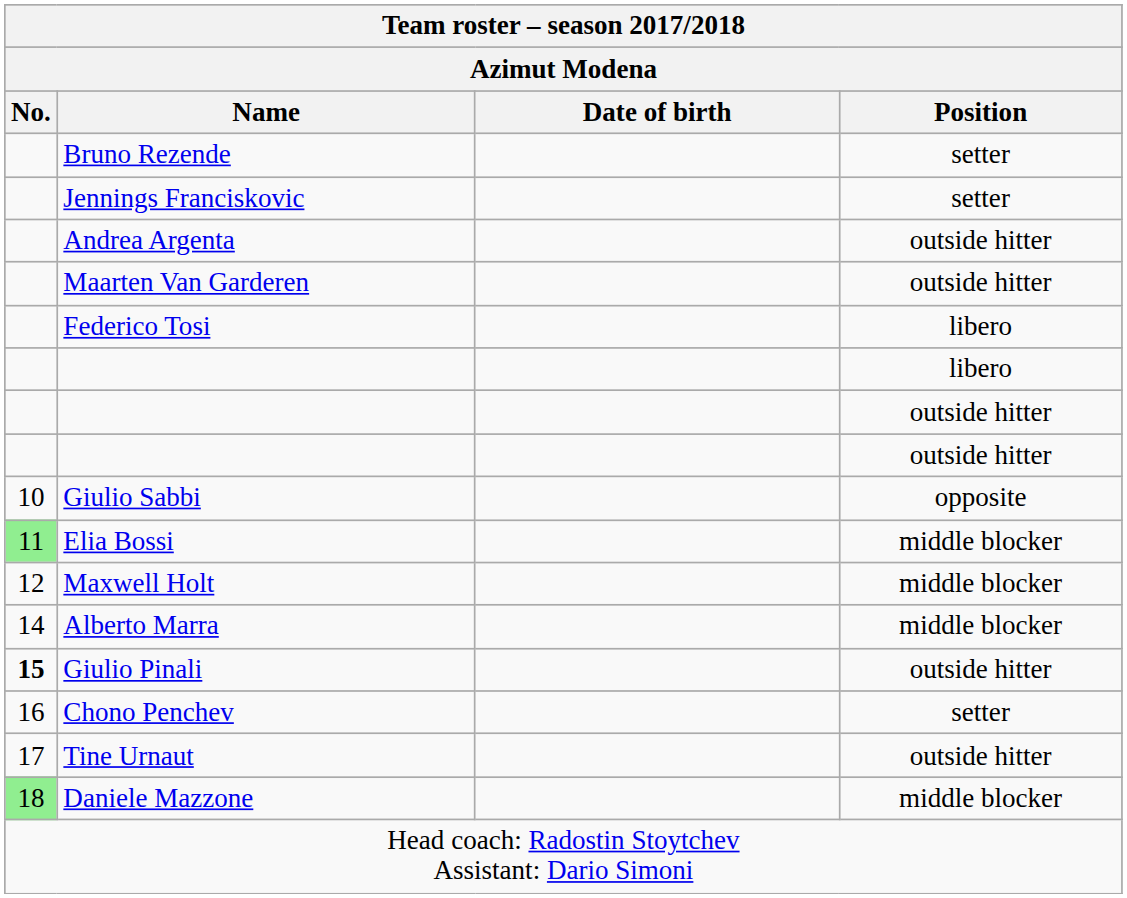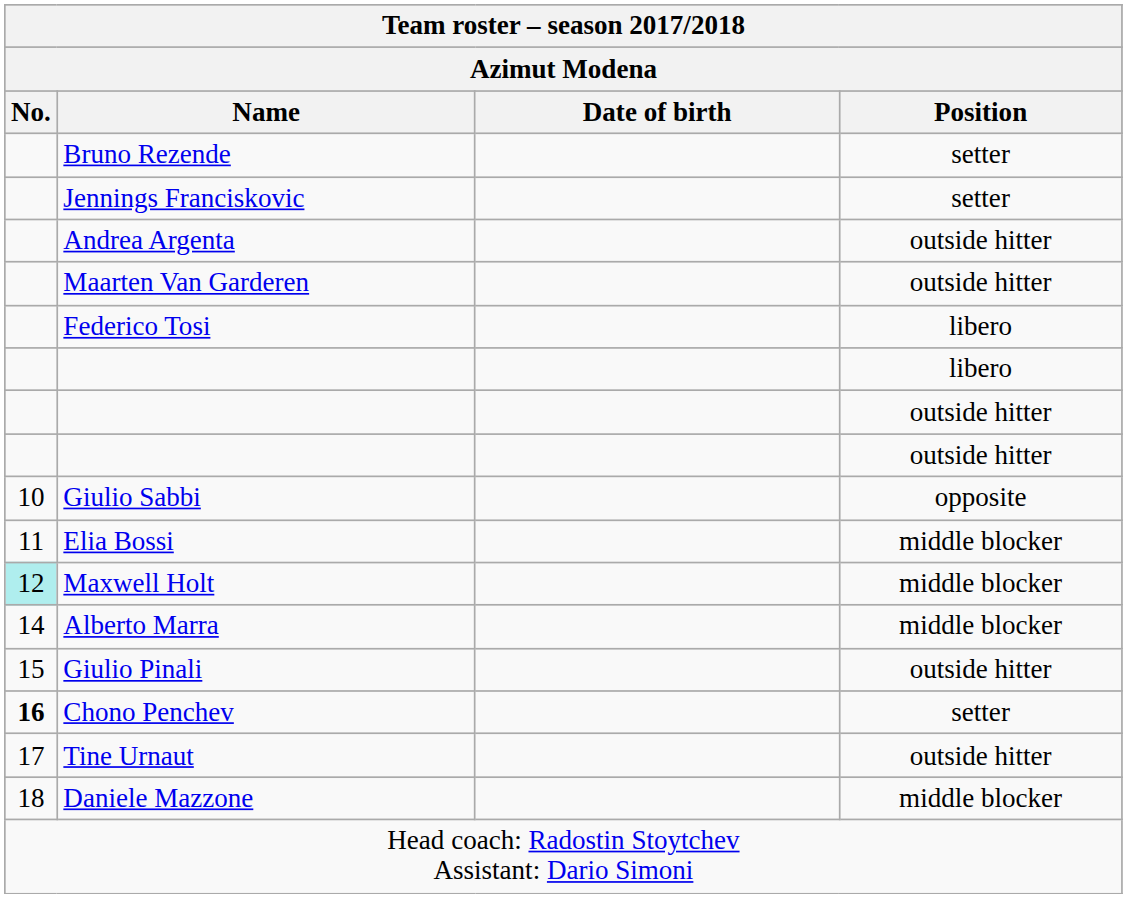(31, 540) lightgreen background -> (31, 540) no background
(31, 583) no background -> (31, 583) paleturquoise background
(31, 669) bold -> (31, 669) normal
(31, 712) normal -> (31, 712) bold
(31, 797) lightgreen background -> (31, 797) no background
